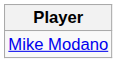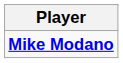(58, 44) normal -> (61, 44) bold
